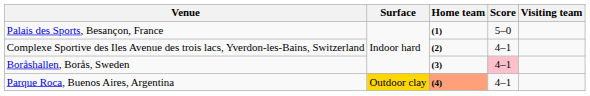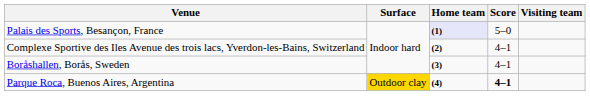(437, 30) no background -> (437, 30) lavender background
(503, 64) pink background -> (503, 64) no background
(437, 82) lightsalmon background -> (437, 82) no background
(503, 82) normal -> (503, 82) bold
